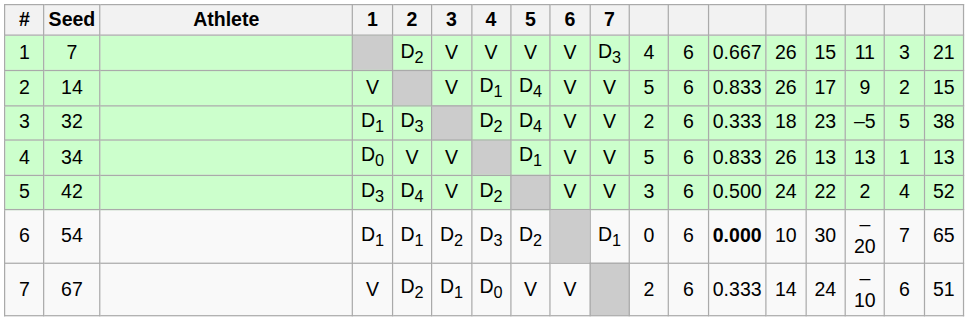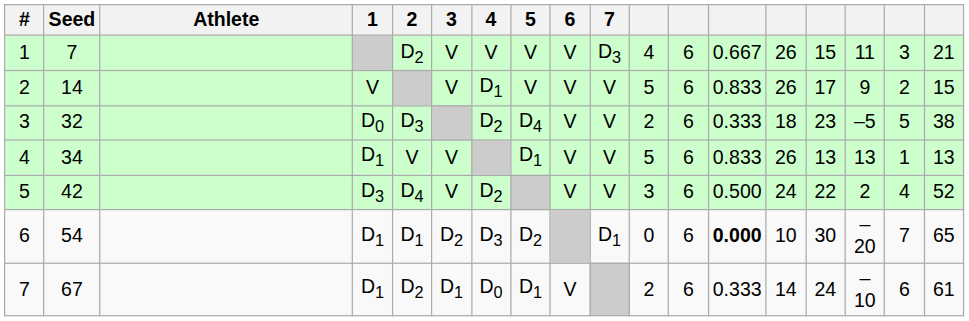(530, 88) D4 -> (530, 87) V
(373, 123) D1 -> (373, 123) D0
(373, 158) D0 -> (373, 158) D1
(373, 289) V -> (373, 289) D1
(530, 289) V -> (530, 289) D1
(944, 289) 51 -> (944, 289) 61
